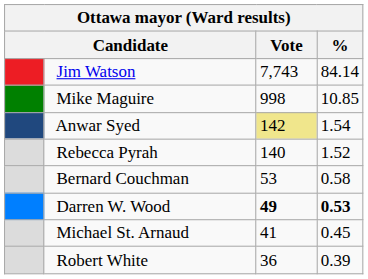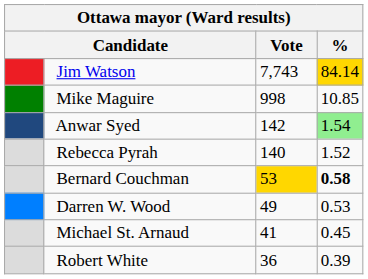(340, 71) no background -> (340, 71) gold background
(273, 125) khaki background -> (273, 125) no background
(336, 125) no background -> (336, 125) lightgreen background
(269, 179) no background -> (269, 179) gold background
(336, 179) normal -> (336, 179) bold
(269, 206) bold -> (269, 206) normal
(336, 206) bold -> (336, 206) normal
